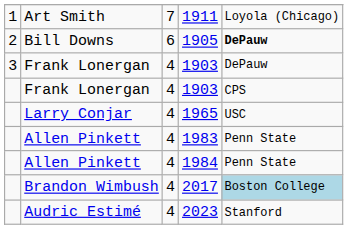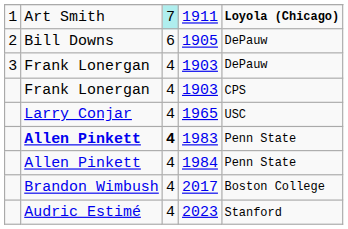(170, 17) no background -> (170, 17) paleturquoise background
(282, 17) normal -> (282, 17) bold
(246, 41) bold -> (246, 41) normal
(83, 139) normal -> (83, 139) bold
(170, 139) normal -> (170, 139) bold
(275, 187) lightblue background -> (275, 187) no background
